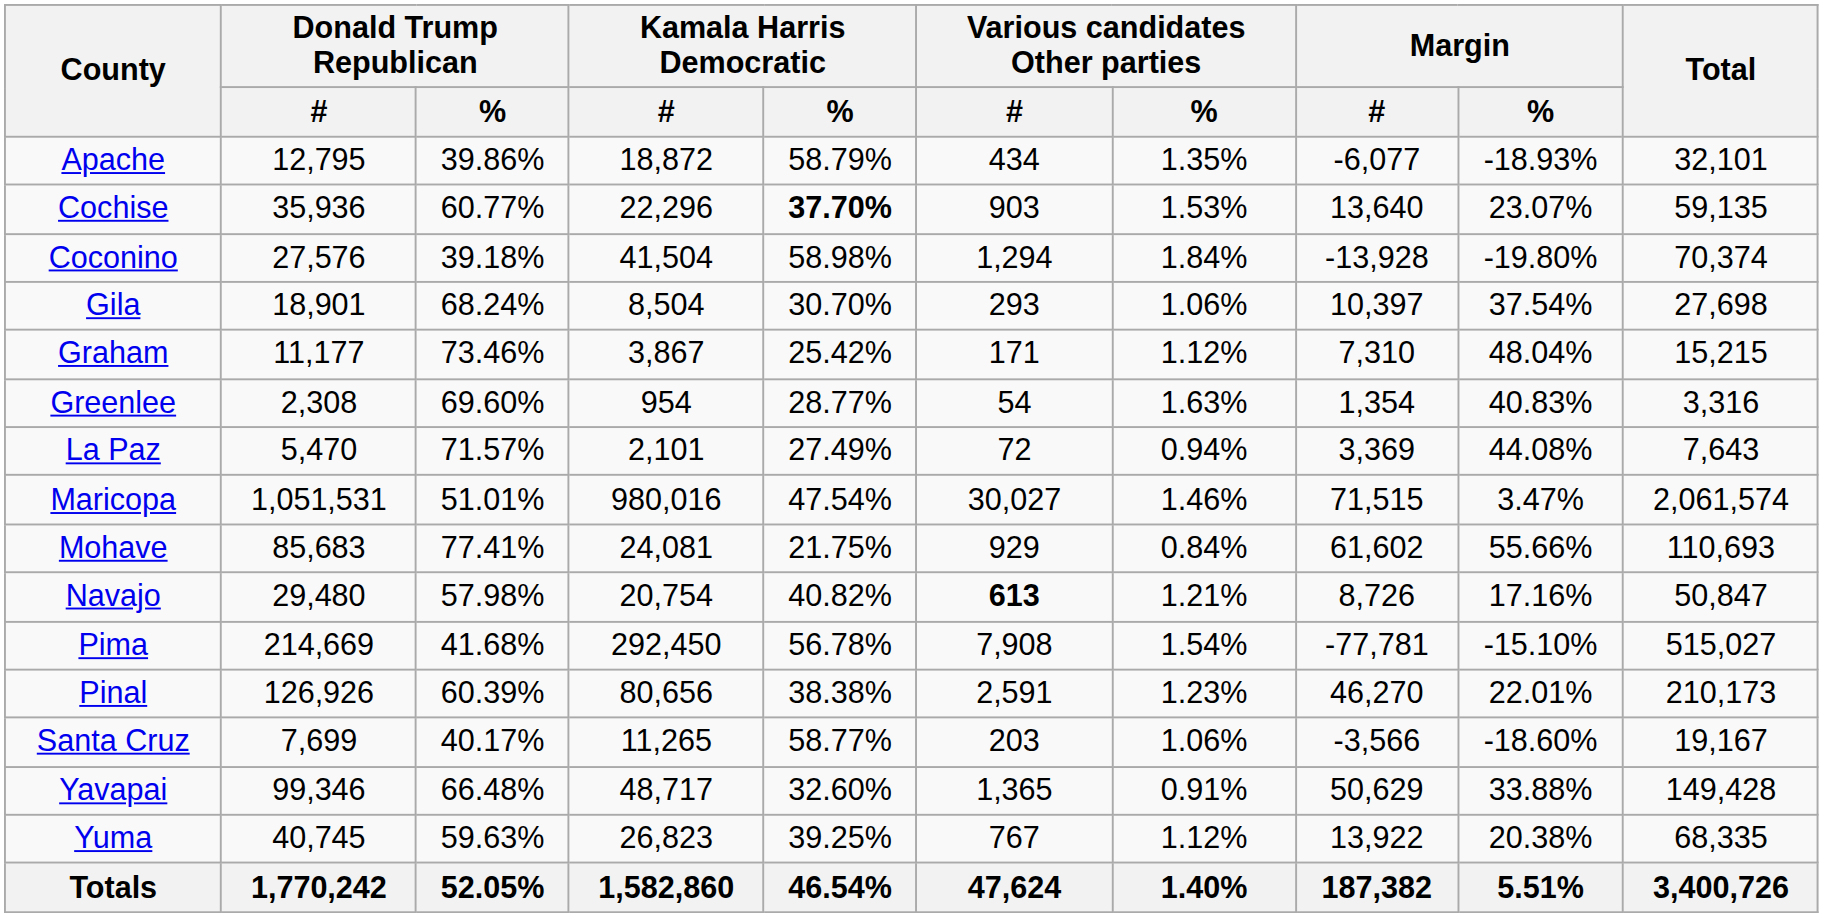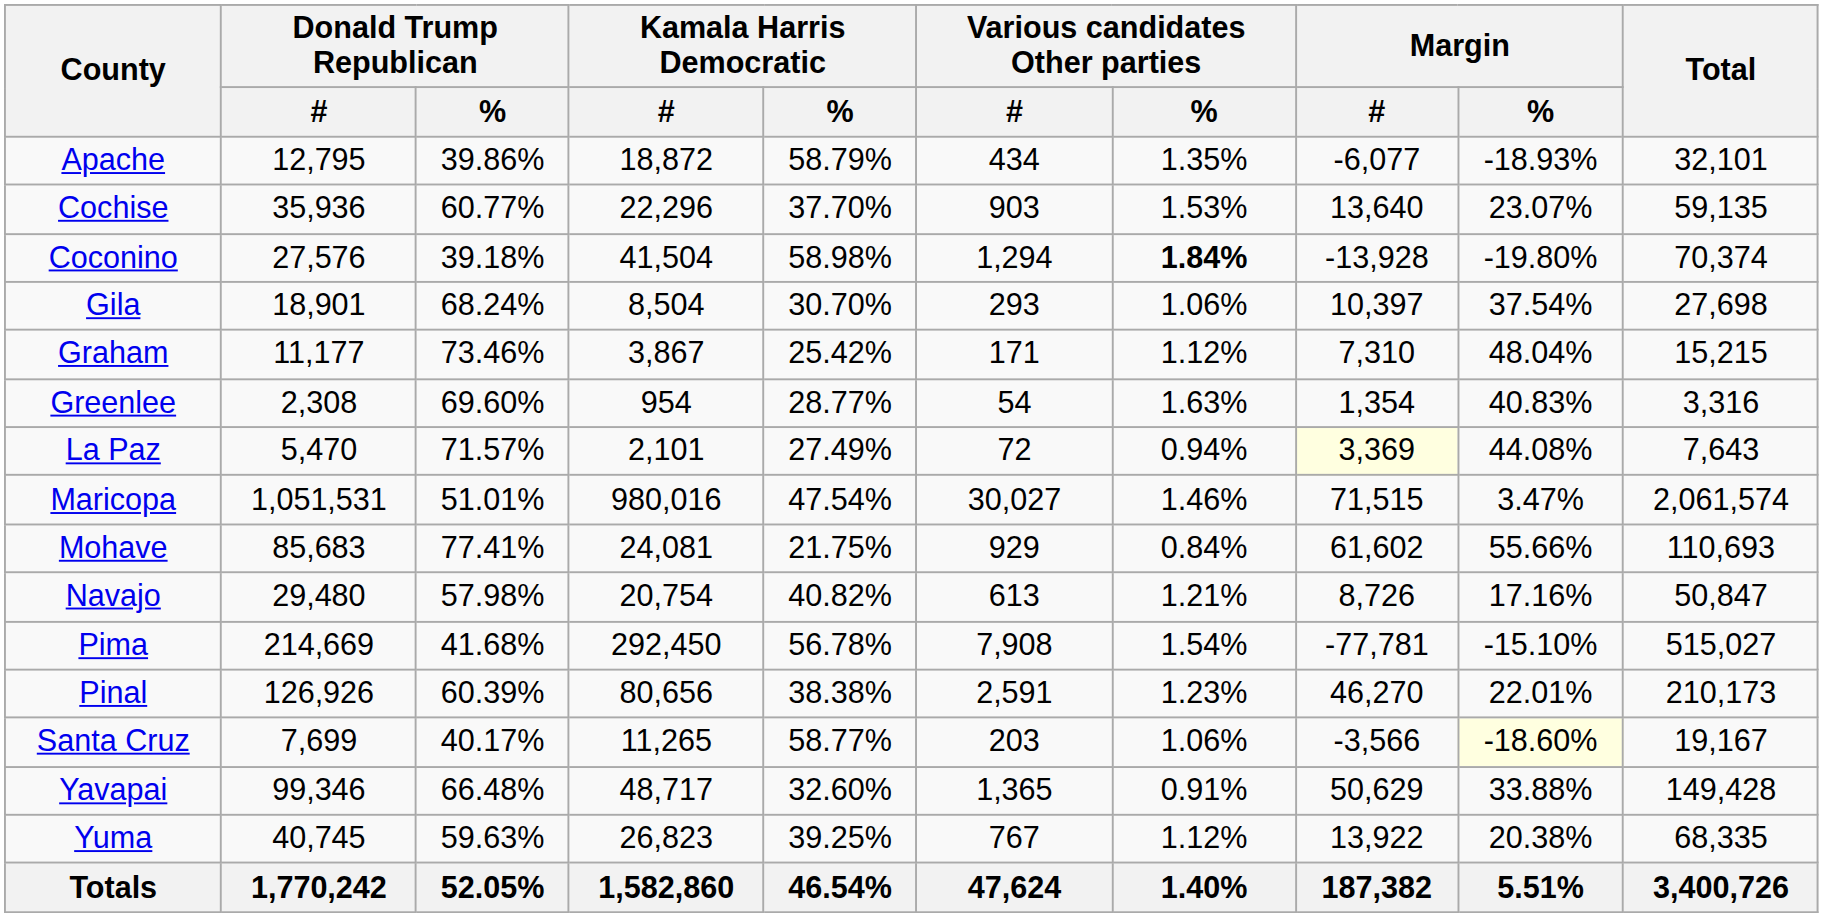(840, 208) bold -> (840, 208) normal
(1204, 256) normal -> (1204, 256) bold
(1377, 450) no background -> (1377, 450) lightyellow background
(1014, 596) bold -> (1014, 596) normal
(1541, 741) no background -> (1541, 741) lightyellow background
